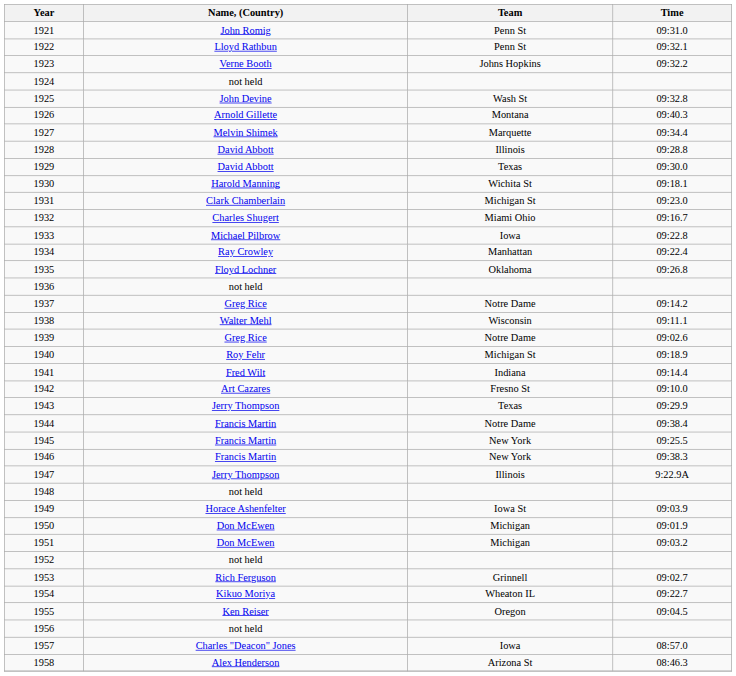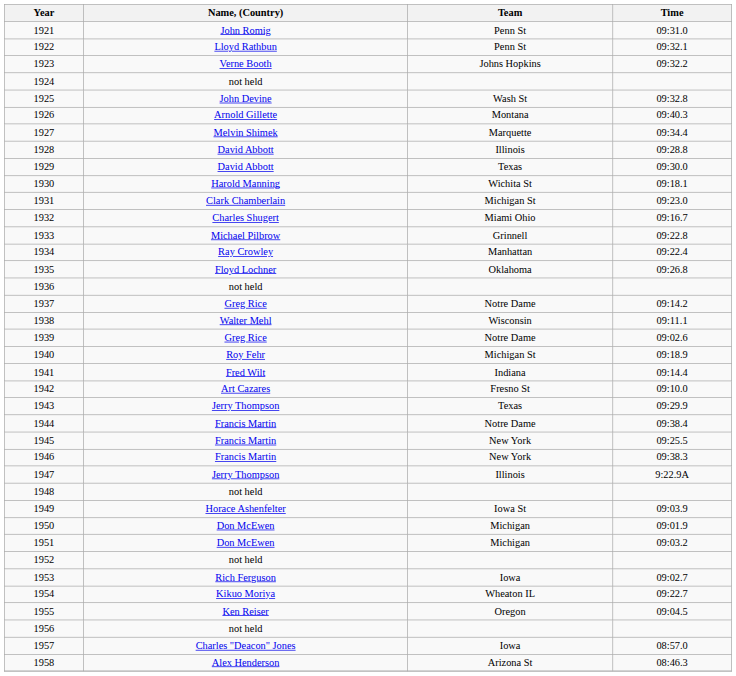(510, 235) Iowa -> (510, 235) Grinnell
(510, 577) Grinnell -> (510, 577) Iowa
